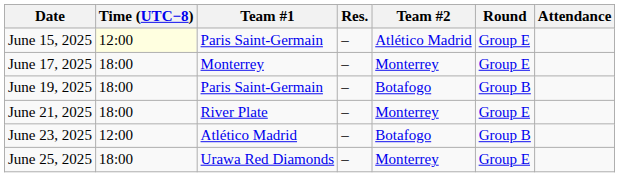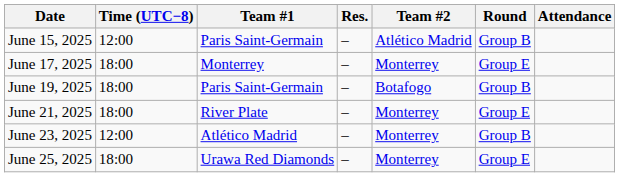(116, 40) lightyellow background -> (116, 40) no background
(504, 40) Group E -> (505, 40) Group B
(403, 135) Botafogo -> (407, 135) Monterrey
